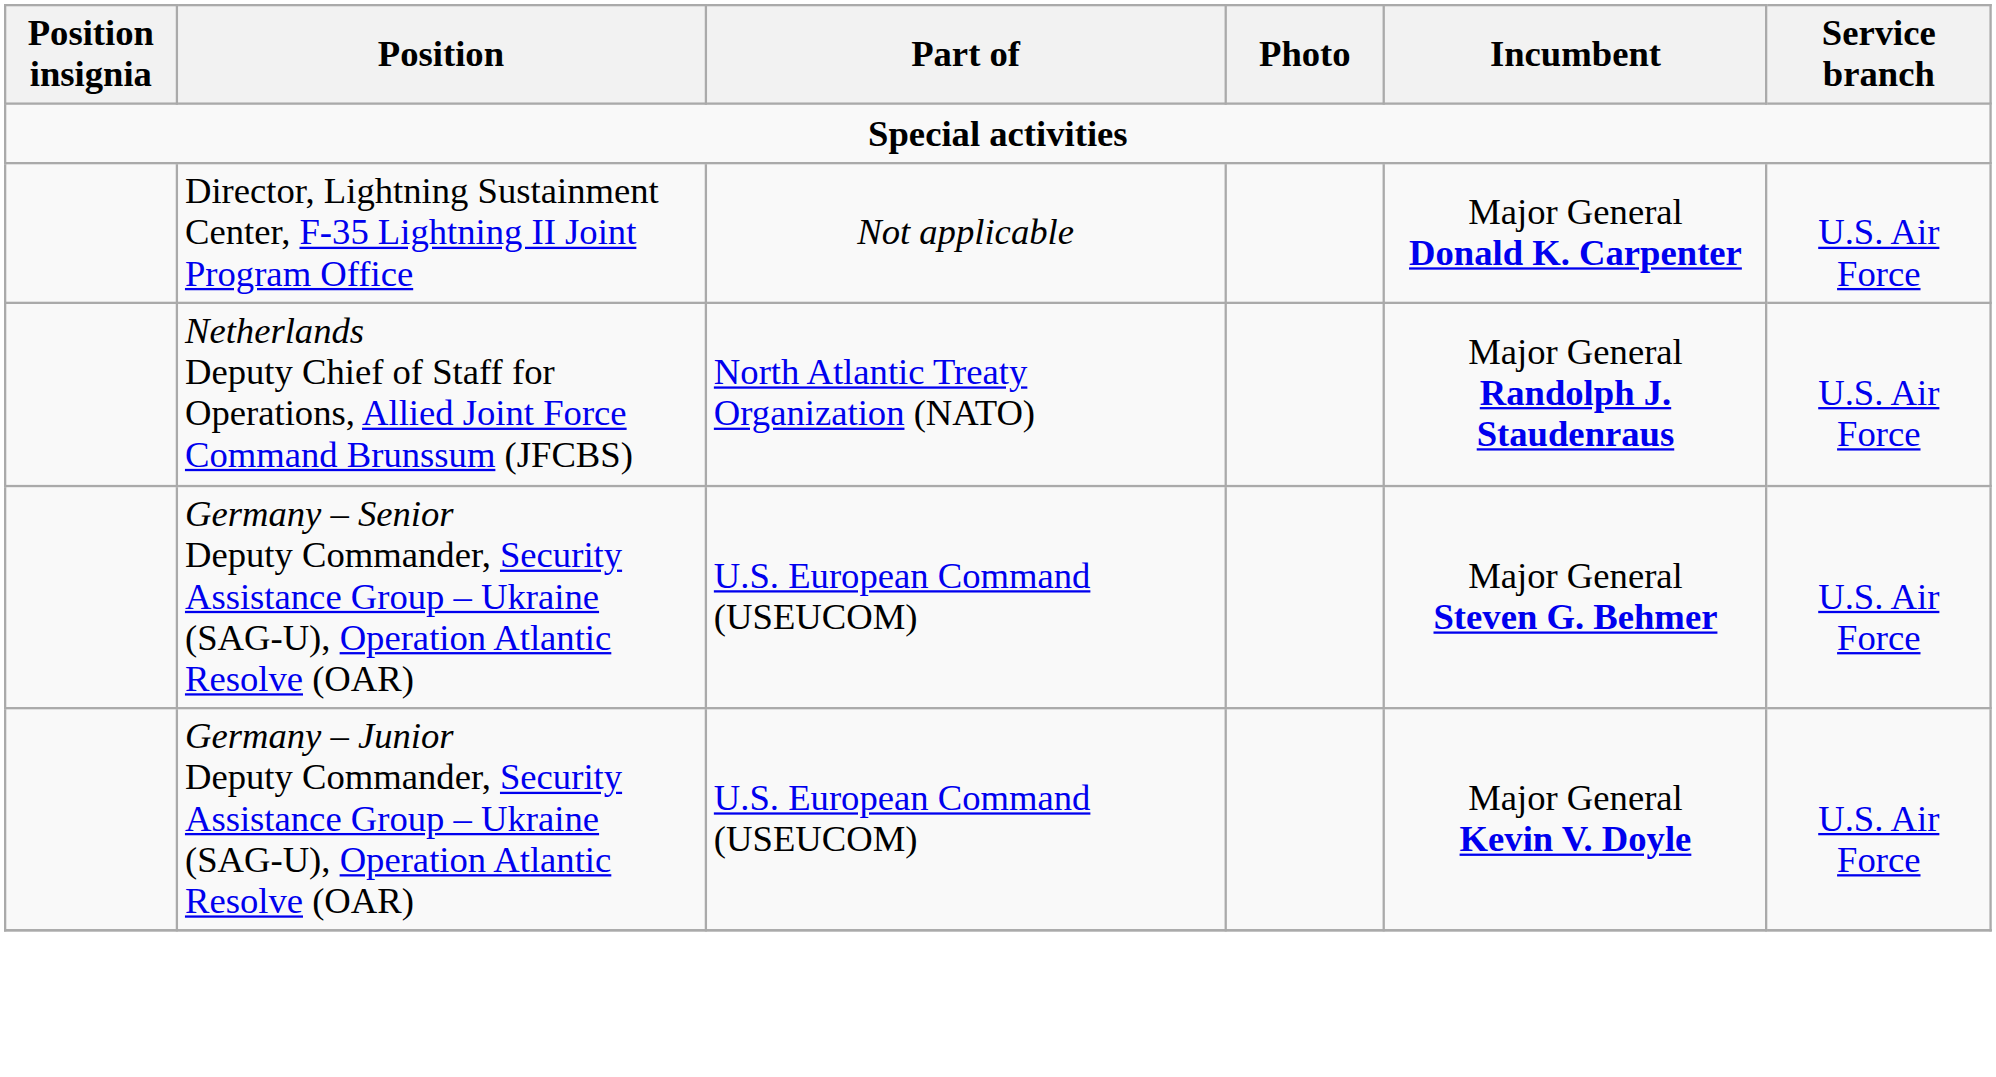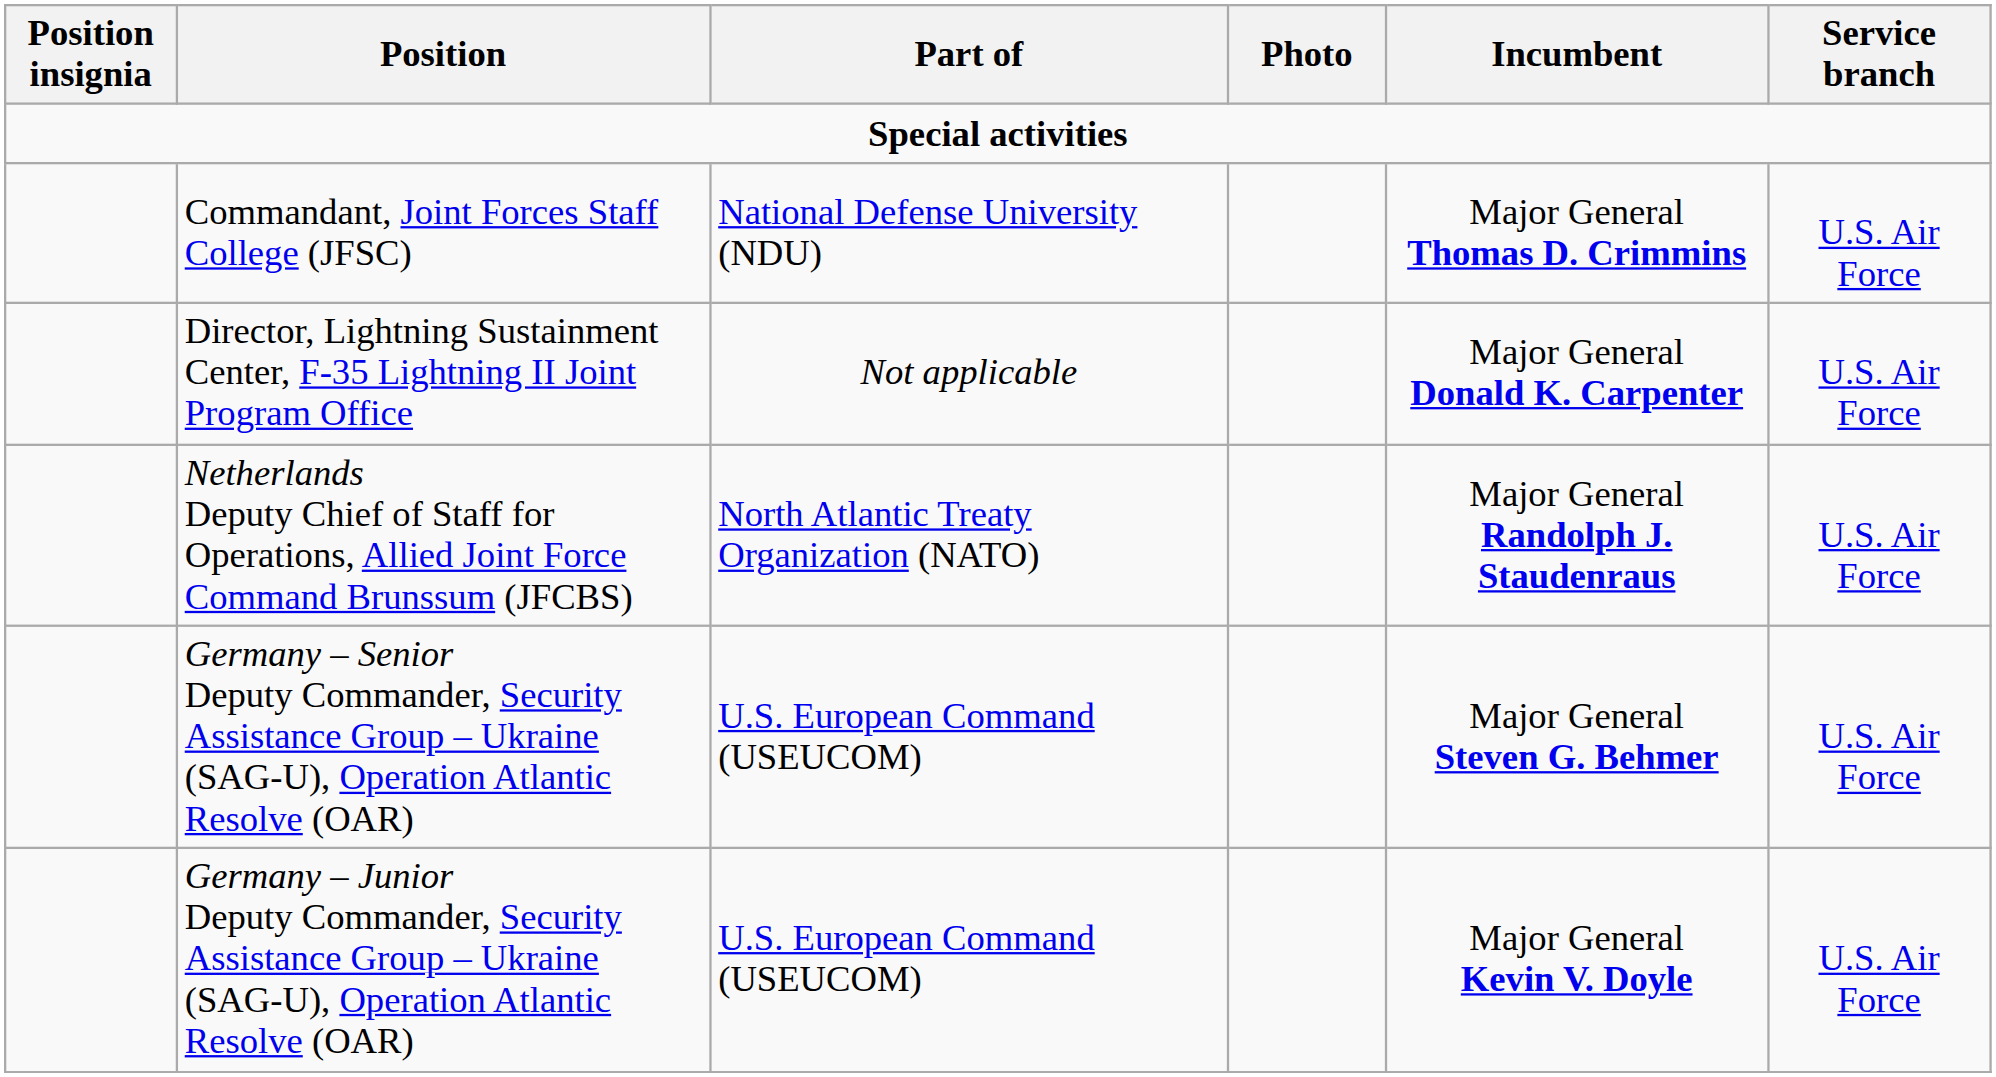+ row: (422, 232)
